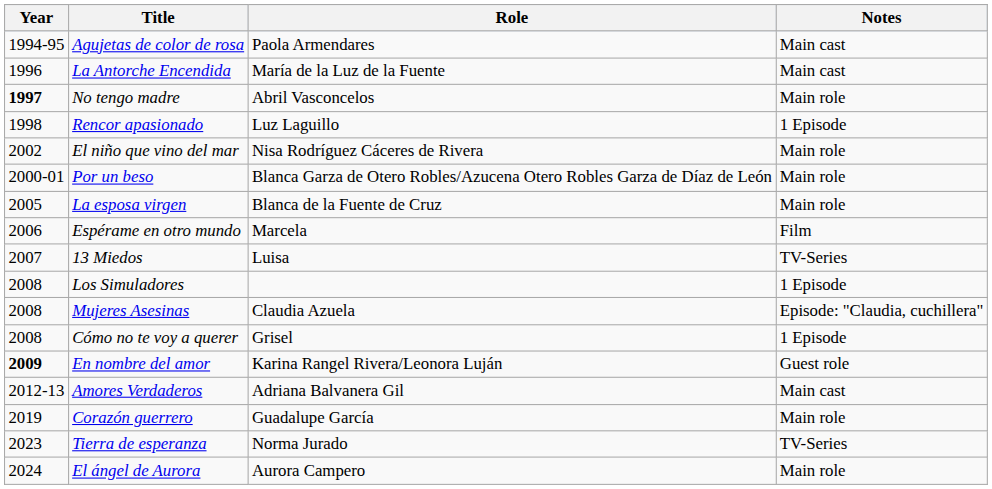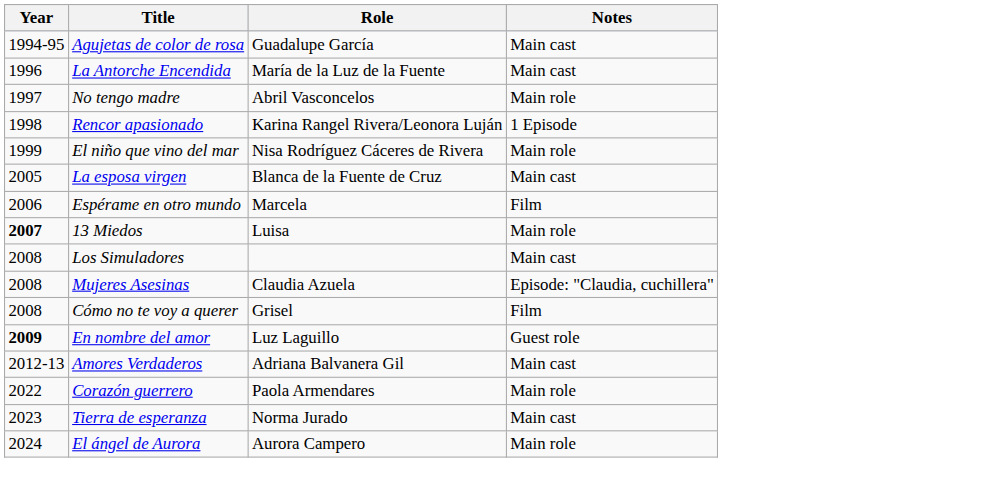(313, 44) Paola Armendares -> (313, 44) Guadalupe García
(25, 97) bold -> (25, 97) normal
(296, 124) Luz Laguillo -> (377, 124) Karina Rangel Rivera/Leonora Luján
(25, 151) 2002 -> (25, 151) 1999
- row: (113, 177)
(813, 204) Main role -> (543, 177) Main cast
(25, 257) normal -> (25, 230) bold
(814, 257) TV-Series -> (543, 230) Main role
(813, 284) 1 Episode -> (543, 257) Main cast
(813, 337) 1 Episode -> (526, 310) Film
(377, 364) Karina Rangel Rivera/Leonora Luján -> (296, 337) Luz Laguillo
(25, 417) 2019 -> (25, 390) 2022
(313, 417) Guadalupe García -> (313, 390) Paola Armendares
(814, 444) TV-Series -> (543, 417) Main cast
